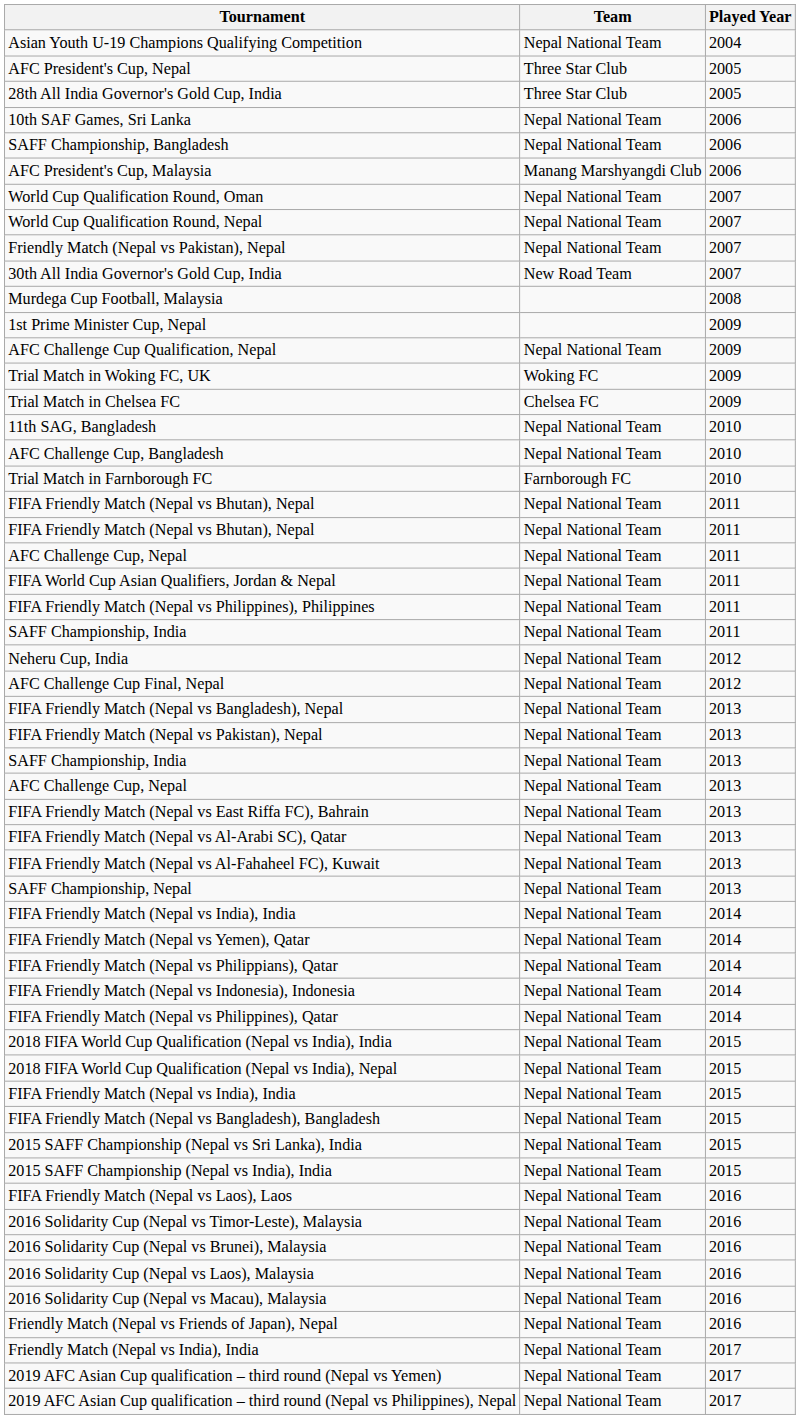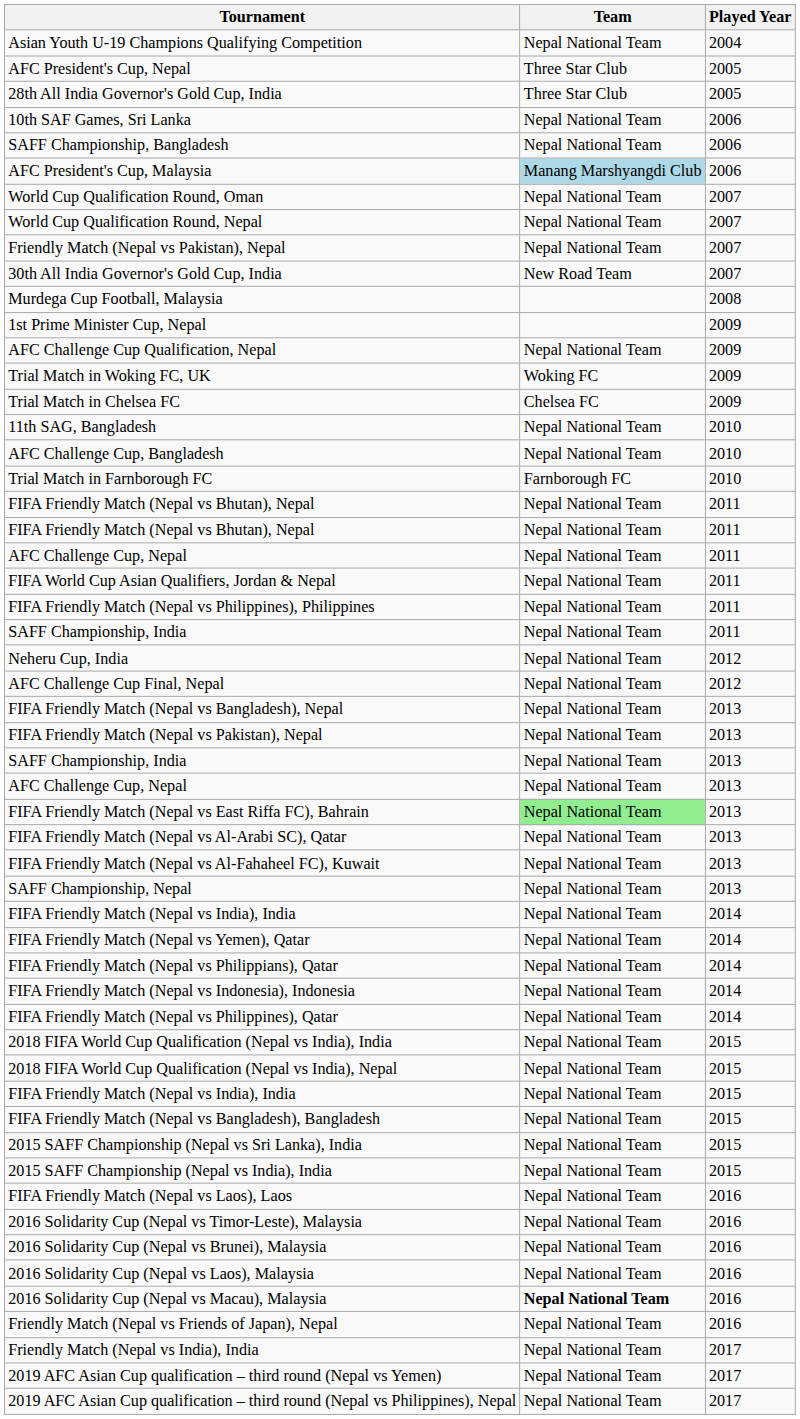(613, 171) no background -> (613, 171) lightblue background
(593, 811) no background -> (593, 811) lightgreen background
(593, 1298) normal -> (596, 1298) bold
